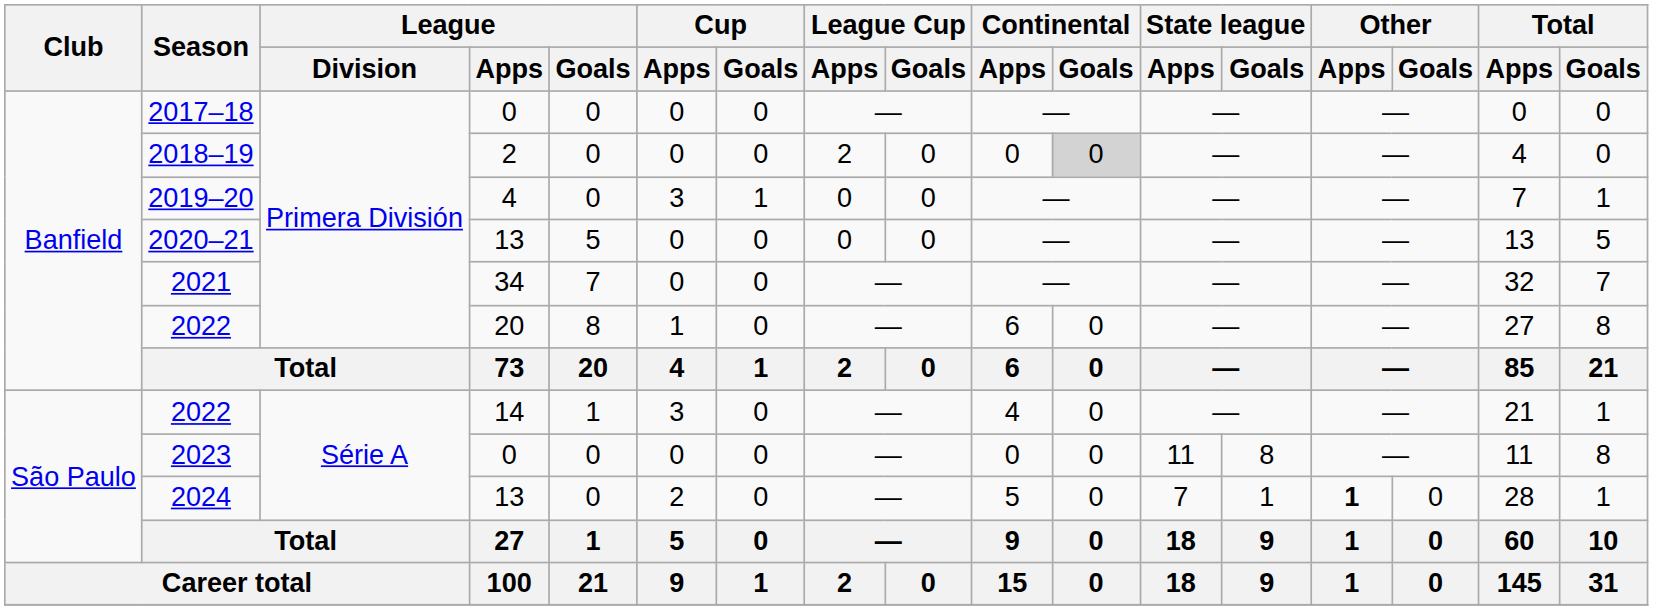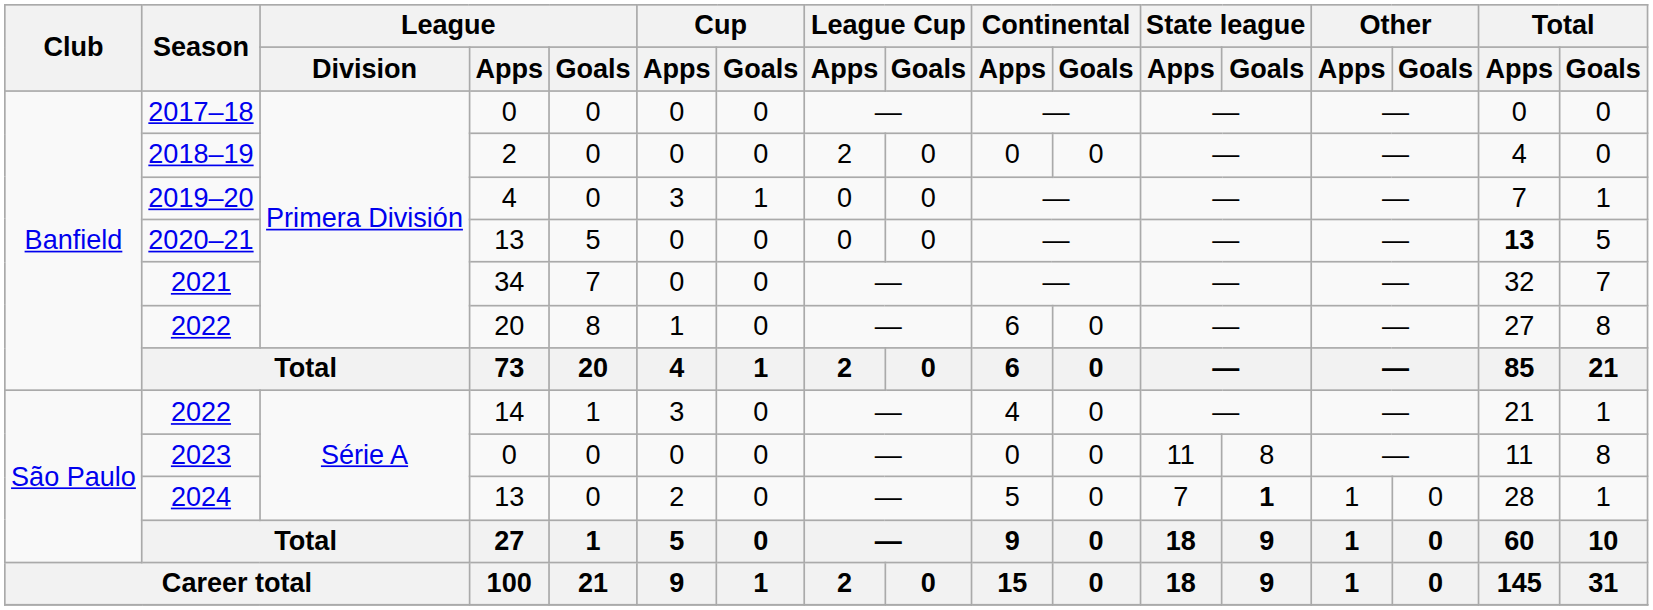(1096, 154) lightgrey background -> (1096, 154) no background
(1519, 240) normal -> (1519, 240) bold
(1267, 497) normal -> (1267, 497) bold
(1352, 497) bold -> (1352, 497) normal
